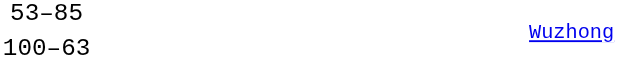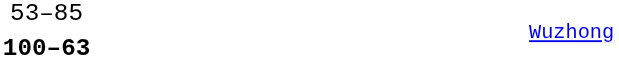(47, 49) normal -> (47, 49) bold
